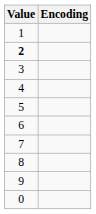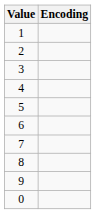(21, 51) bold -> (21, 51) normal
